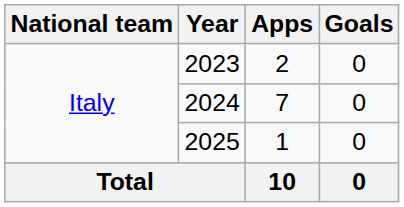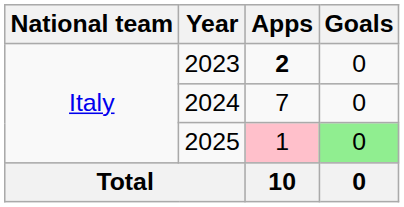(282, 63) normal -> (282, 63) bold
(282, 142) no background -> (282, 142) pink background
(359, 142) no background -> (359, 142) lightgreen background
